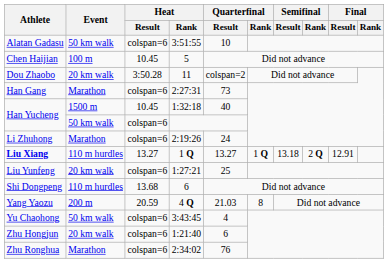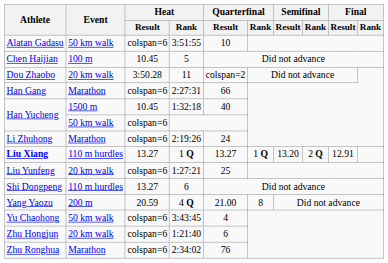(226, 91) 73 -> (226, 91) 66
(288, 155) 13.18 -> (288, 155) 13.20
(147, 187) 13.68 -> (147, 187) 13.27
(226, 202) 21.03 -> (226, 202) 21.00
